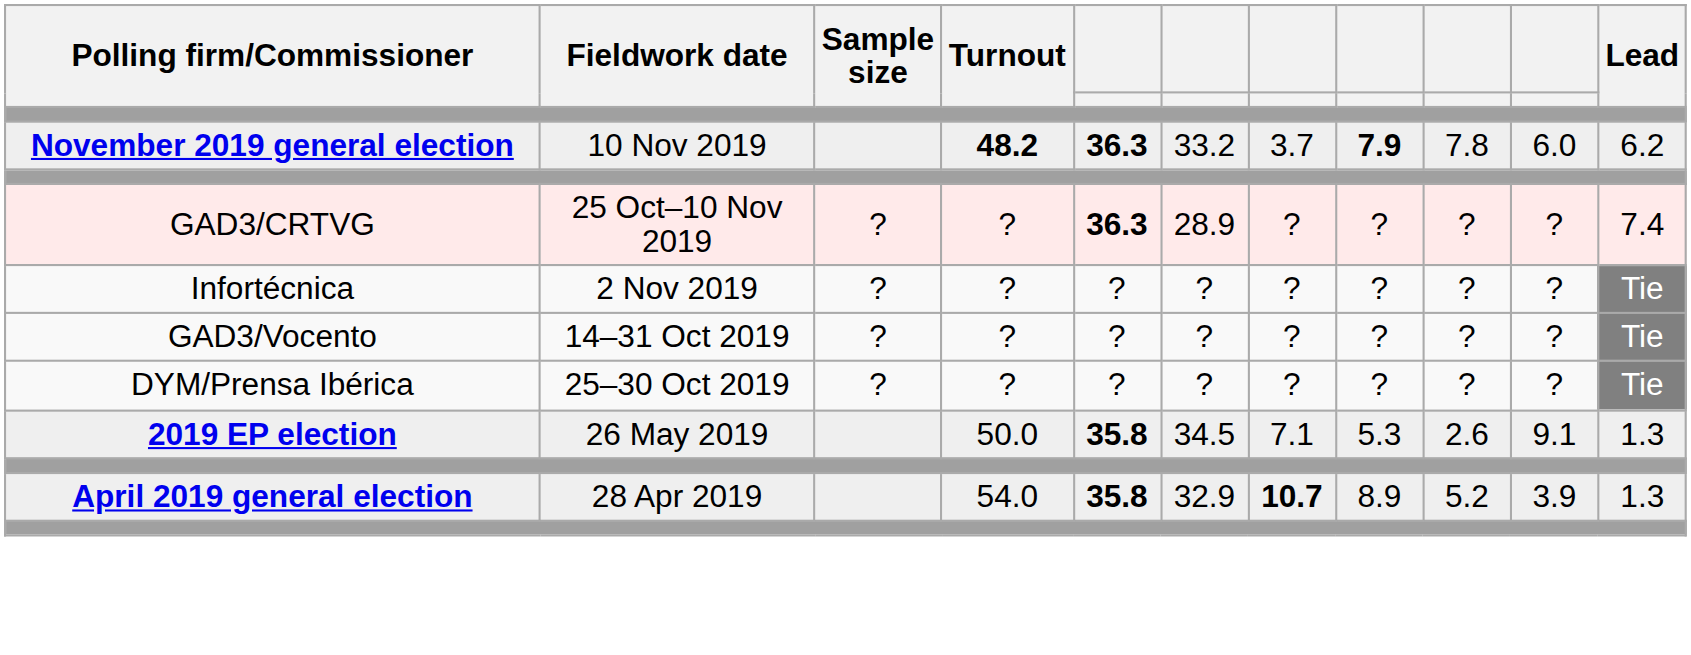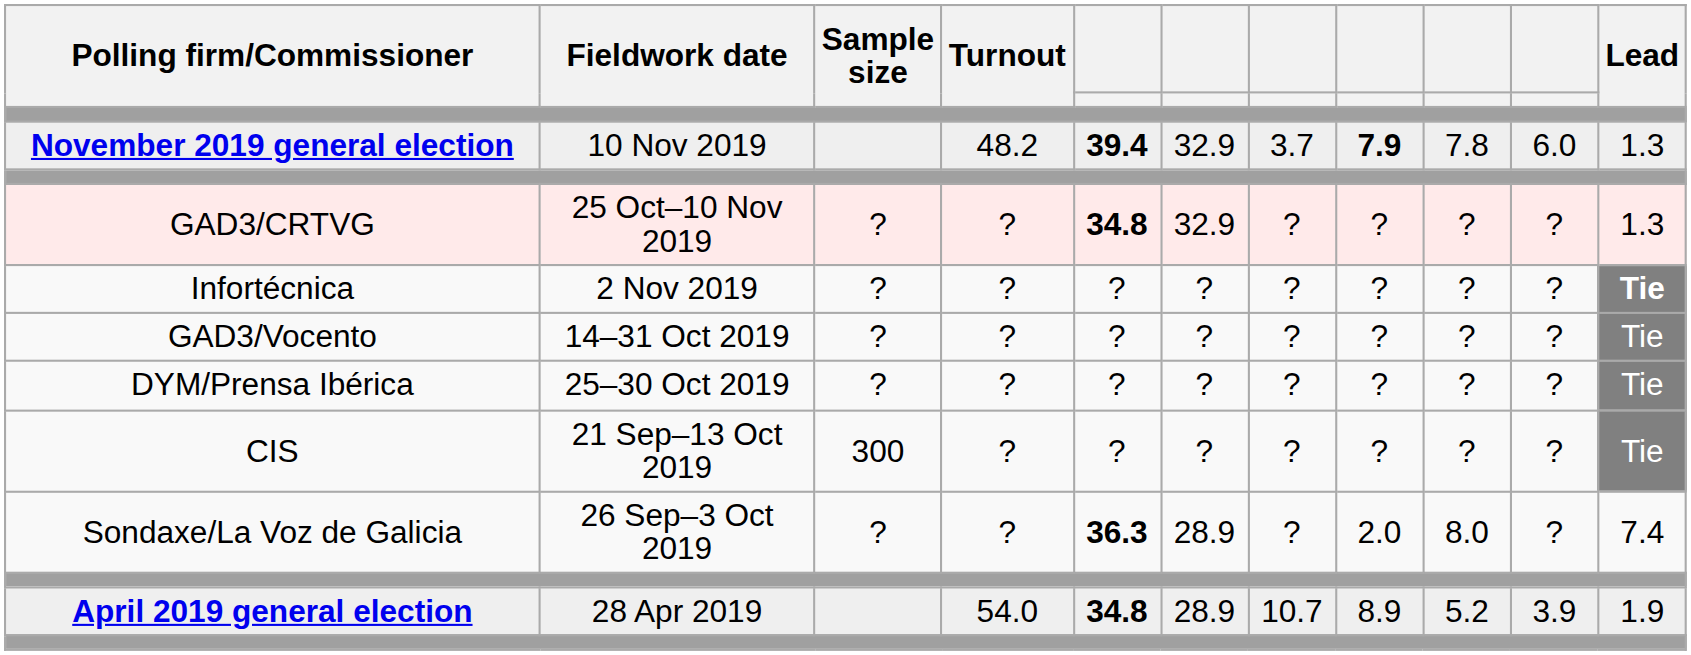(1007, 145) bold -> (1007, 145) normal
(1117, 145) 36.3 -> (1117, 145) 39.4
(1204, 145) 33.2 -> (1204, 145) 32.9
(1642, 145) 6.2 -> (1642, 145) 1.3
(1117, 224) 36.3 -> (1117, 224) 34.8
(1204, 224) 28.9 -> (1204, 224) 32.9
(1642, 224) 7.4 -> (1642, 224) 1.3
(1642, 289) normal -> (1642, 289) bold
+ row: (272, 449)
+ row: (272, 531)
- row: (272, 433)
(1117, 495) 35.8 -> (1117, 610) 34.8
(1204, 495) 32.9 -> (1204, 610) 28.9
(1292, 495) bold -> (1292, 610) normal
(1642, 495) 1.3 -> (1642, 610) 1.9
